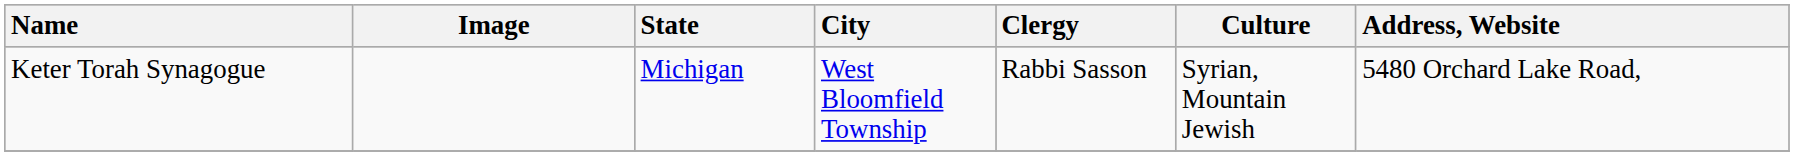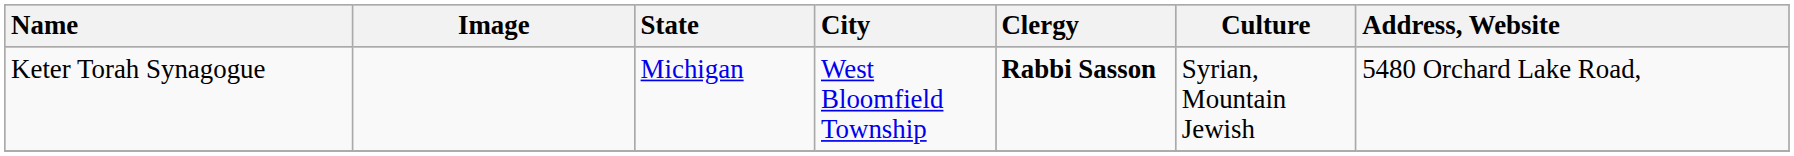(1074, 68) normal -> (1079, 68) bold
